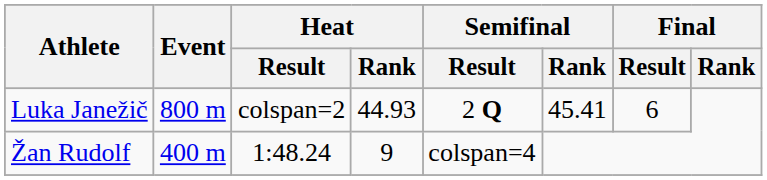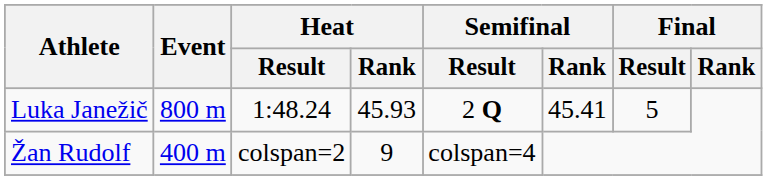(292, 110) colspan=2 -> (292, 110) 1:48.24
(387, 110) 44.93 -> (387, 110) 45.93
(652, 110) 6 -> (652, 110) 5
(292, 153) 1:48.24 -> (292, 153) colspan=2
